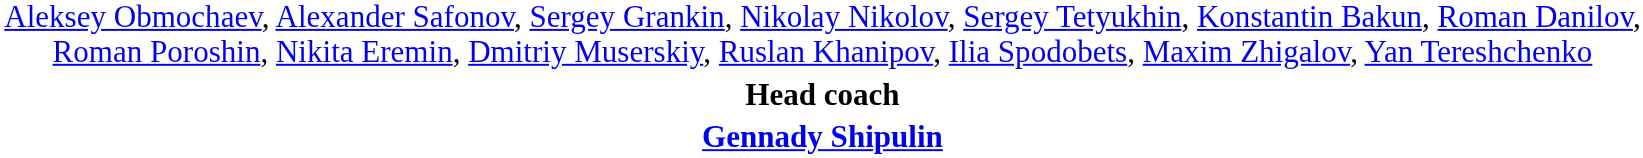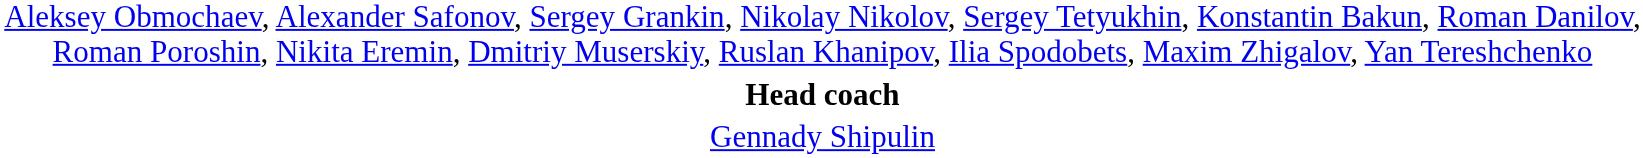(822, 137) bold -> (822, 137) normal
